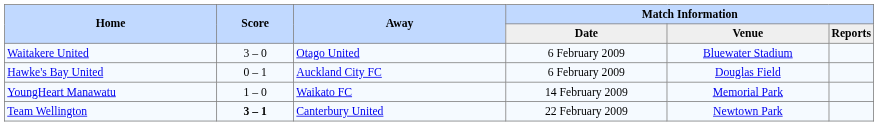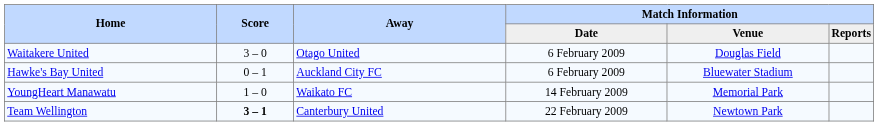(748, 53) Bluewater Stadium -> (748, 53) Douglas Field
(748, 72) Douglas Field -> (748, 72) Bluewater Stadium
